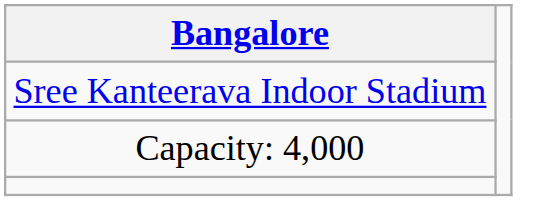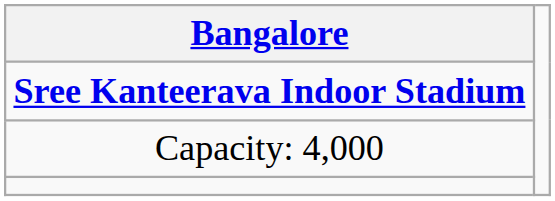(250, 90) normal -> (269, 90) bold
